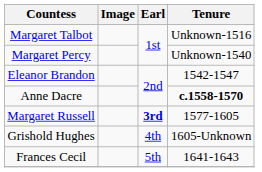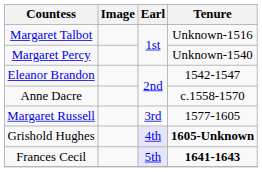(211, 95) bold -> (213, 95) normal
(153, 116) bold -> (153, 116) normal
(153, 136) no background -> (153, 136) lavender background
(211, 136) normal -> (213, 136) bold
(153, 156) no background -> (153, 156) lavender background
(211, 156) normal -> (213, 156) bold
